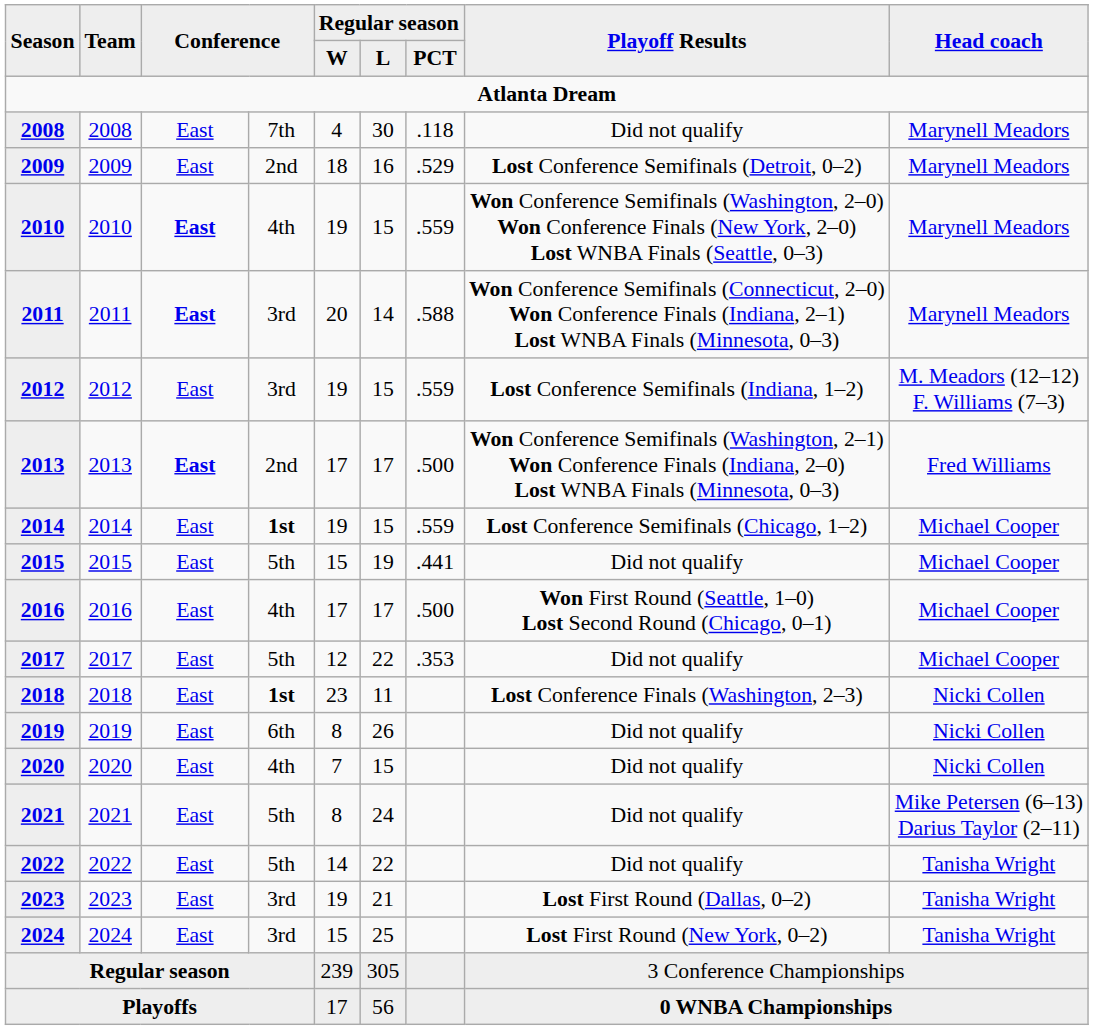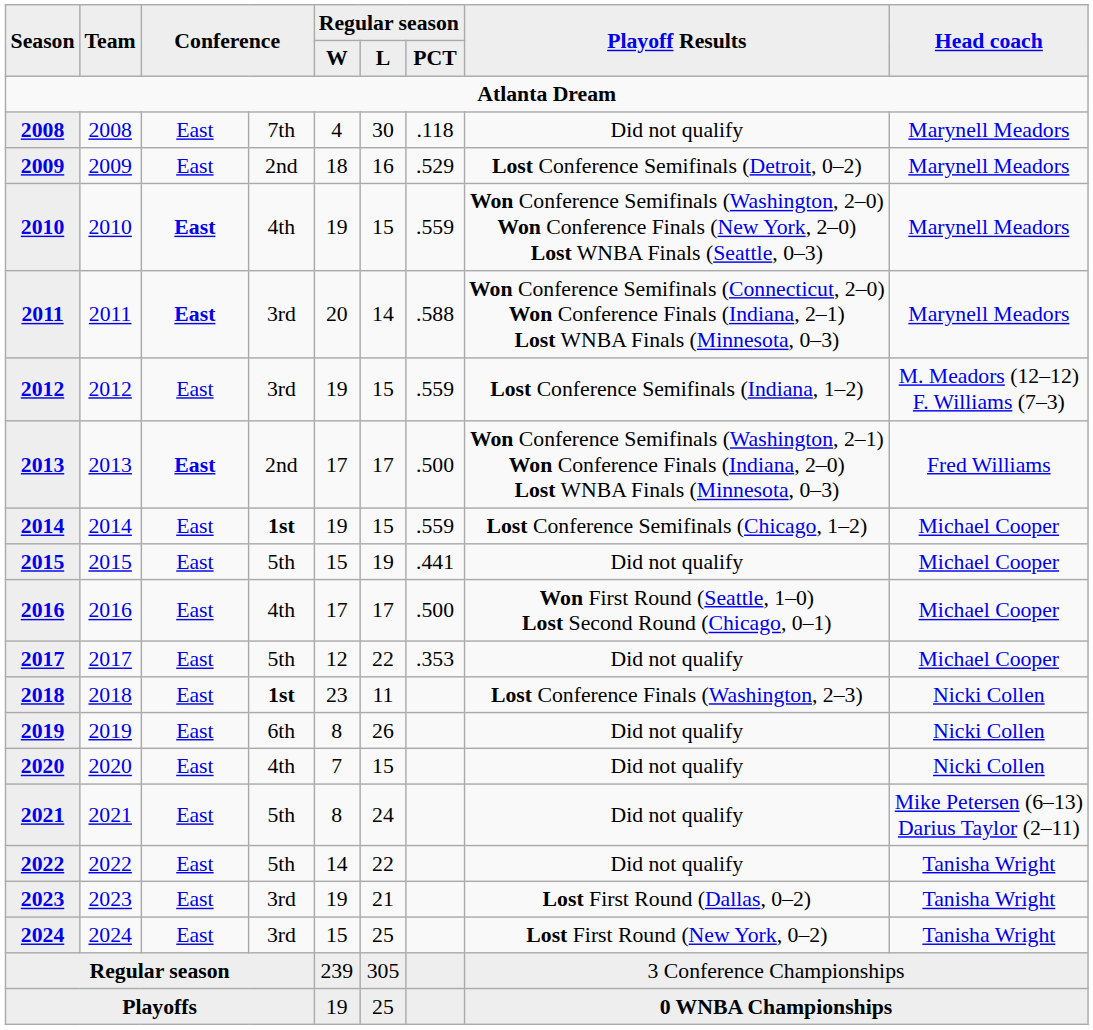(337, 1006) 17 -> (337, 1006) 19
(383, 1006) 56 -> (383, 1006) 25
